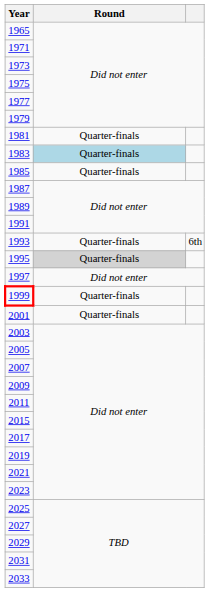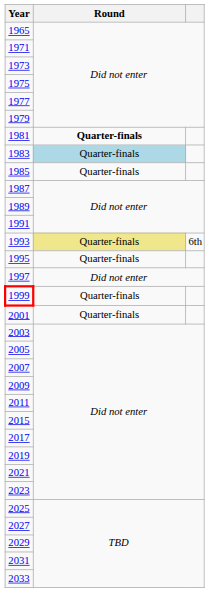(109, 136) normal -> (109, 136) bold
(109, 242) no background -> (109, 242) khaki background
(109, 259) lightgrey background -> (109, 259) no background
